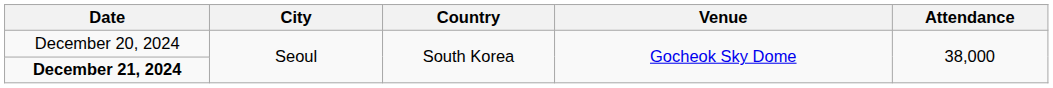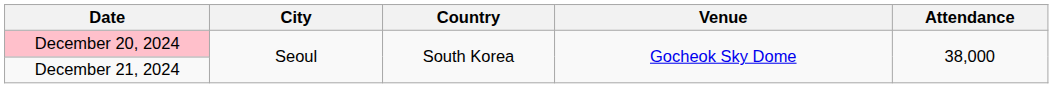(107, 43) no background -> (107, 43) pink background
(107, 69) bold -> (107, 69) normal
